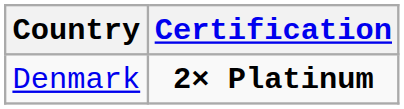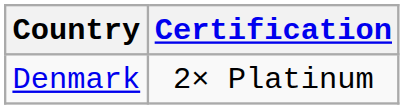(273, 80) bold -> (273, 80) normal
